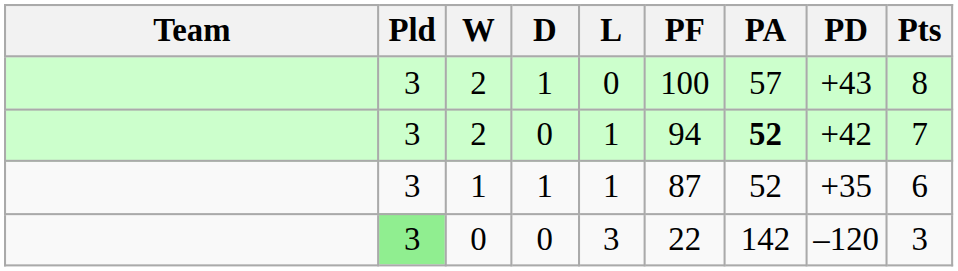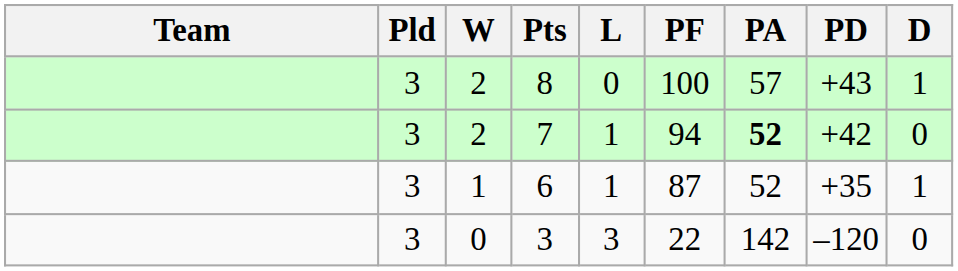columns swapped: (545, 30) <-> (920, 30)
(412, 238) lightgreen background -> (412, 238) no background
